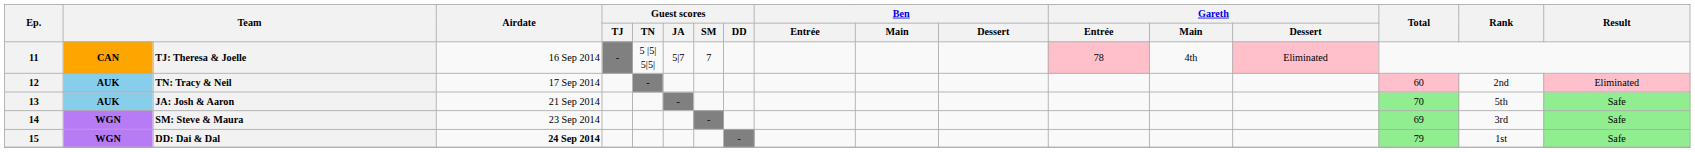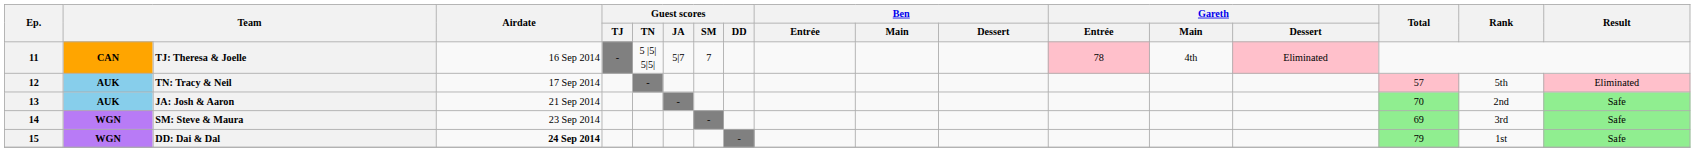(1419, 83) 60 -> (1419, 83) 57
(1501, 83) 2nd -> (1501, 83) 5th
(1501, 101) 5th -> (1501, 101) 2nd
